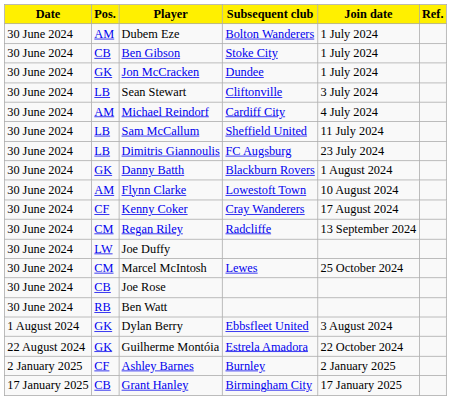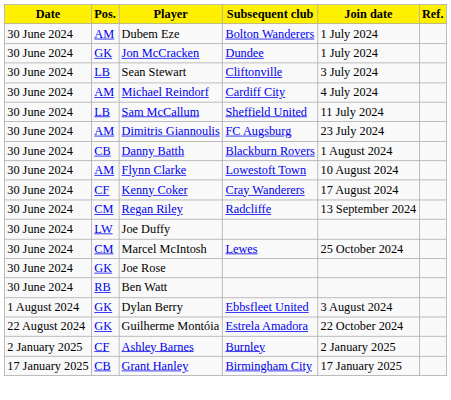- row: (151, 53)
(102, 151) LB -> (104, 131) AM
(103, 170) GK -> (103, 151) CB
(103, 287) CB -> (103, 268) GK
